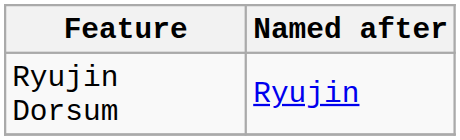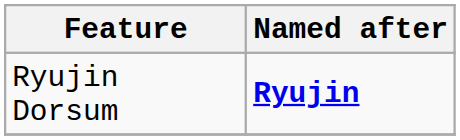(306, 94) normal -> (306, 94) bold
